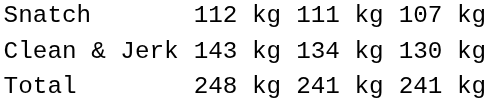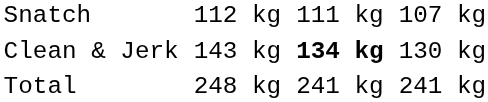(340, 51) normal -> (340, 51) bold
